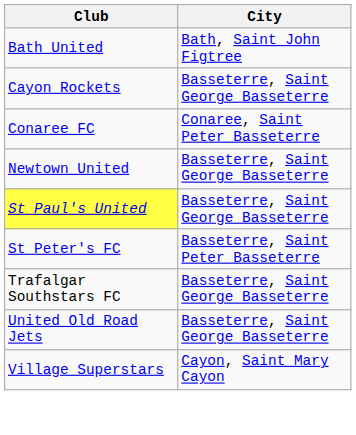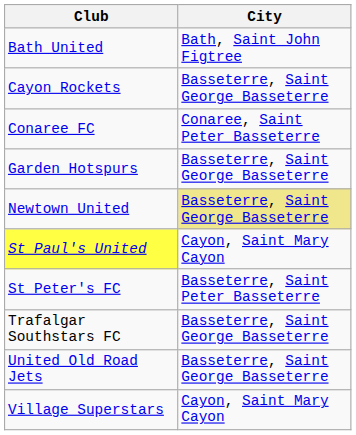+ row: (73, 169)
(255, 169) no background -> (255, 209) khaki background
(255, 209) Basseterre, Saint George Basseterre -> (255, 249) Cayon, Saint Mary Cayon
